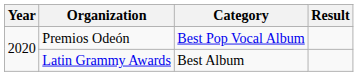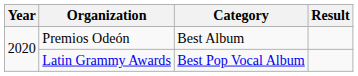(241, 37) Best Pop Vocal Album -> (211, 37) Best Album
(211, 60) Best Album -> (241, 60) Best Pop Vocal Album
